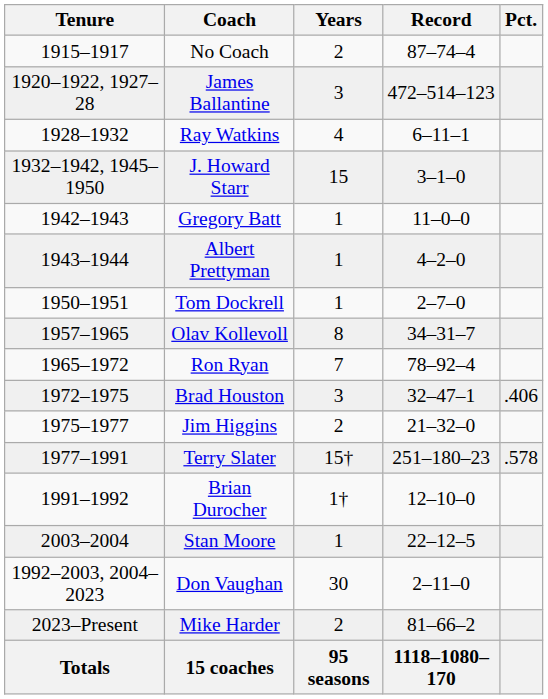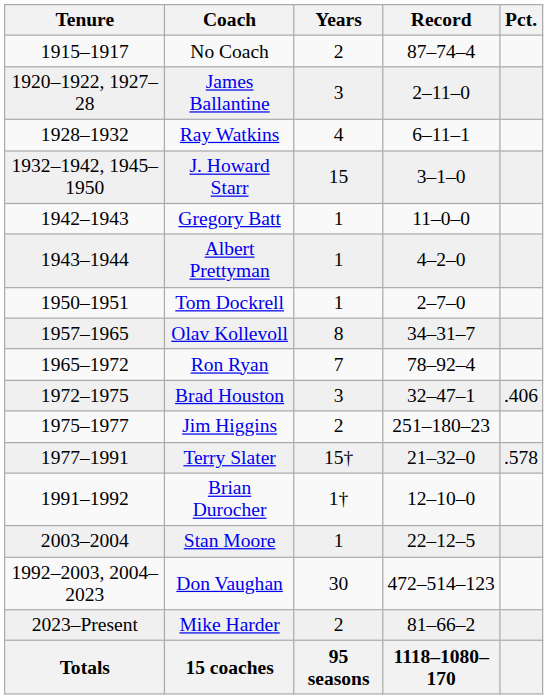(441, 92) 472–514–123 -> (441, 92) 2–11–0
(441, 426) 21–32–0 -> (441, 426) 251–180–23
(441, 457) 251–180–23 -> (441, 457) 21–32–0
(441, 583) 2–11–0 -> (441, 583) 472–514–123
